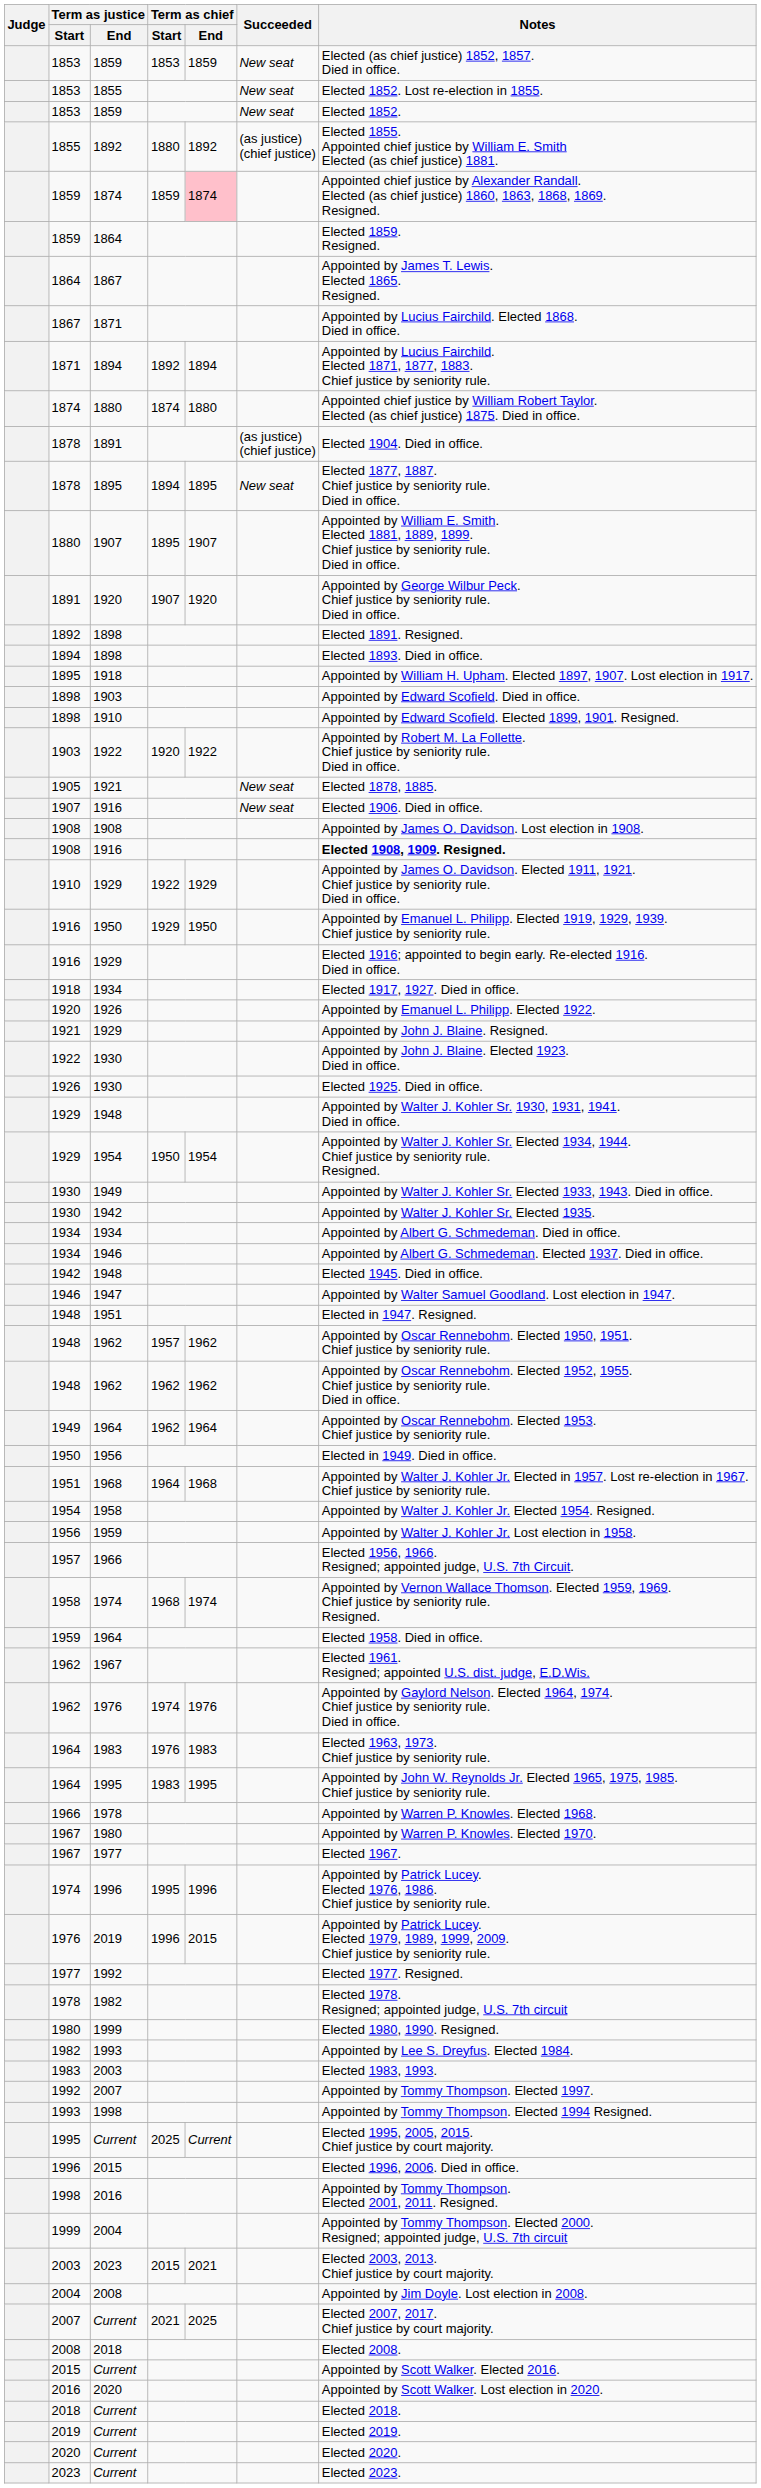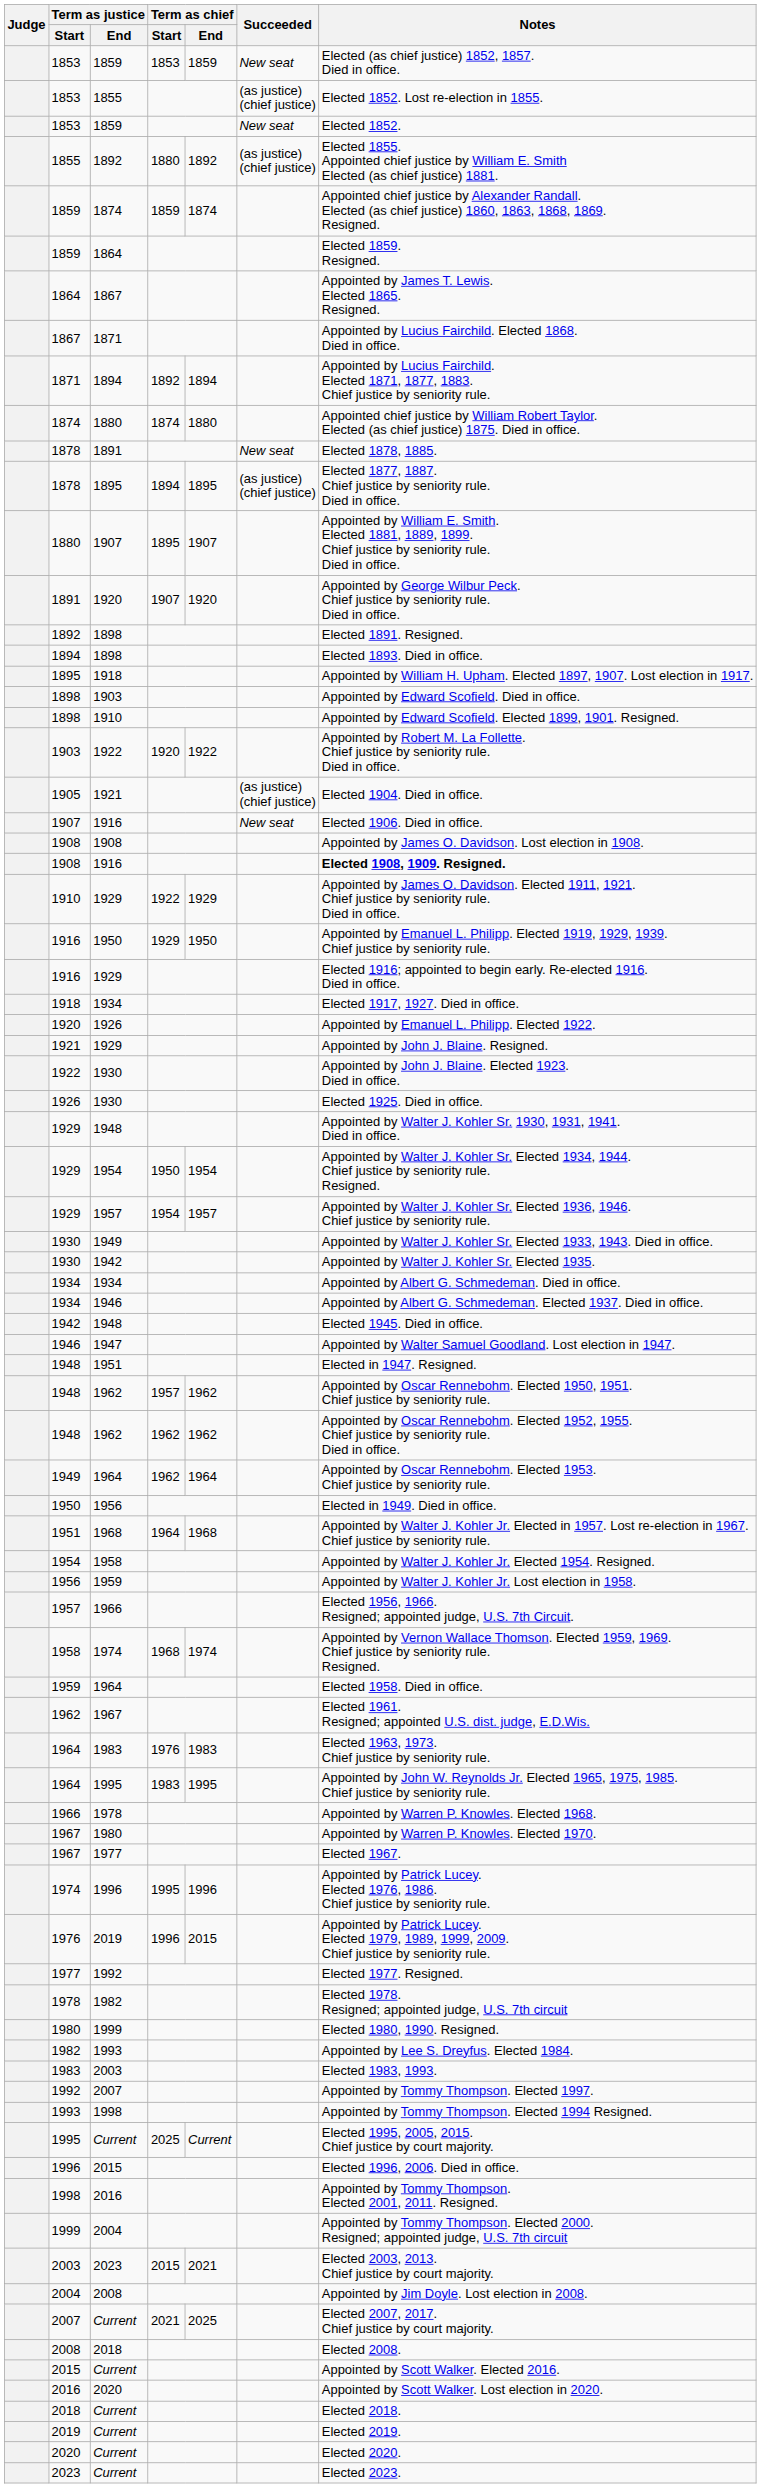(266, 91) New seat -> (278, 98) (as justice) (chief justice)
(202, 196) pink background -> (202, 210) no background
(278, 443) (as justice) (chief justice) -> (266, 450) New seat
(402, 443) Elected 1904. Died in office. -> (379, 450) Elected 1878, 1885.
(266, 486) New seat -> (278, 486) (as justice) (chief justice)
(266, 787) New seat -> (278, 795) (as justice) (chief justice)
(379, 787) Elected 1878, 1885. -> (402, 795) Elected 1904. Died in office.
+ row: (66, 1213)
- row: (66, 1707)
